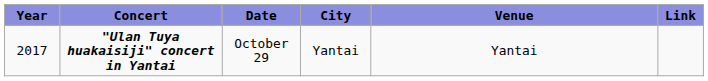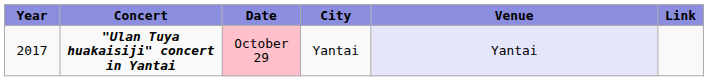(261, 51) no background -> (261, 51) pink background
(514, 51) no background -> (514, 51) lavender background
